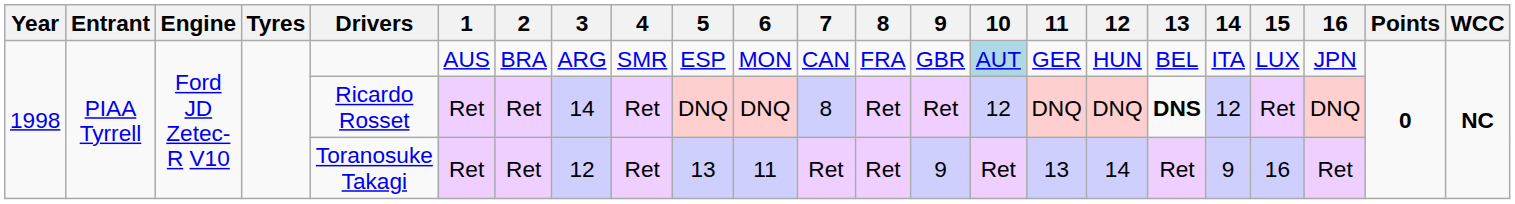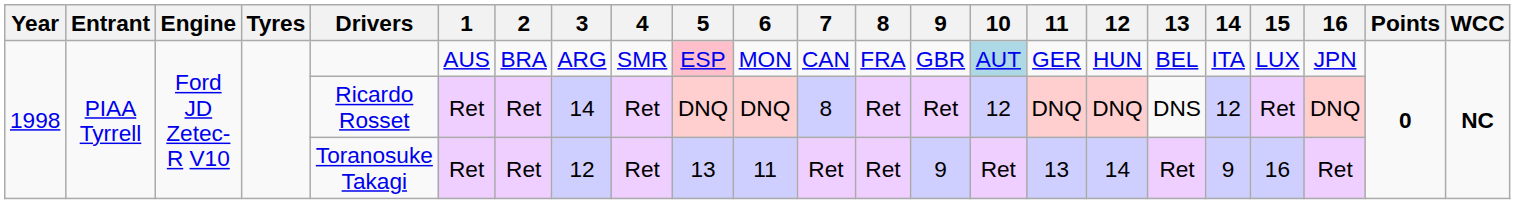(703, 59) no background -> (703, 59) pink background
(1177, 107) bold -> (1177, 107) normal
